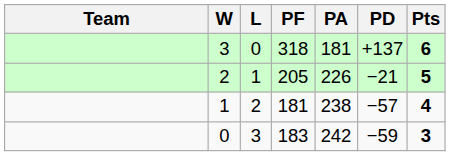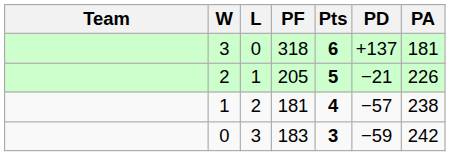columns swapped: (336, 19) <-> (426, 19)
